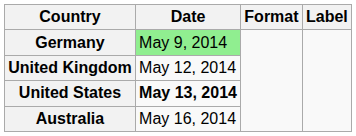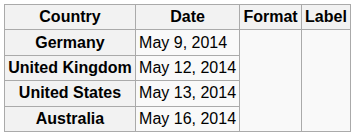(183, 42) lightgreen background -> (183, 42) no background
(188, 93) bold -> (188, 93) normal
